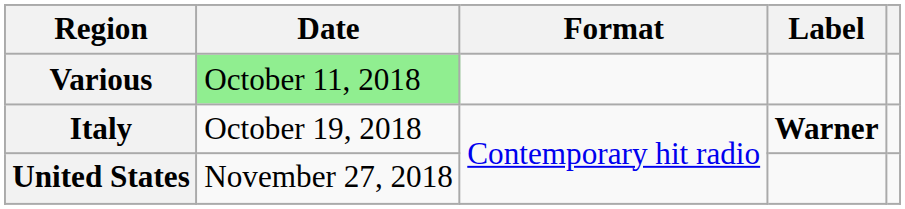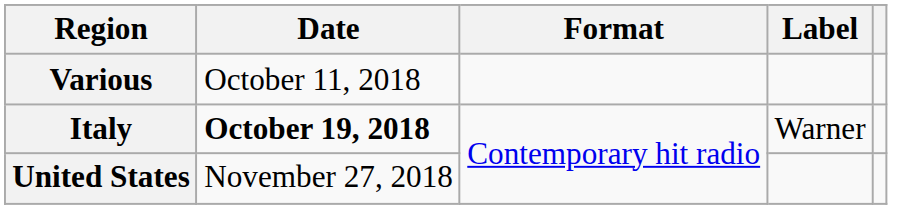(312, 78) lightgreen background -> (312, 78) no background
(313, 128) normal -> (317, 128) bold
(827, 128) bold -> (820, 128) normal
